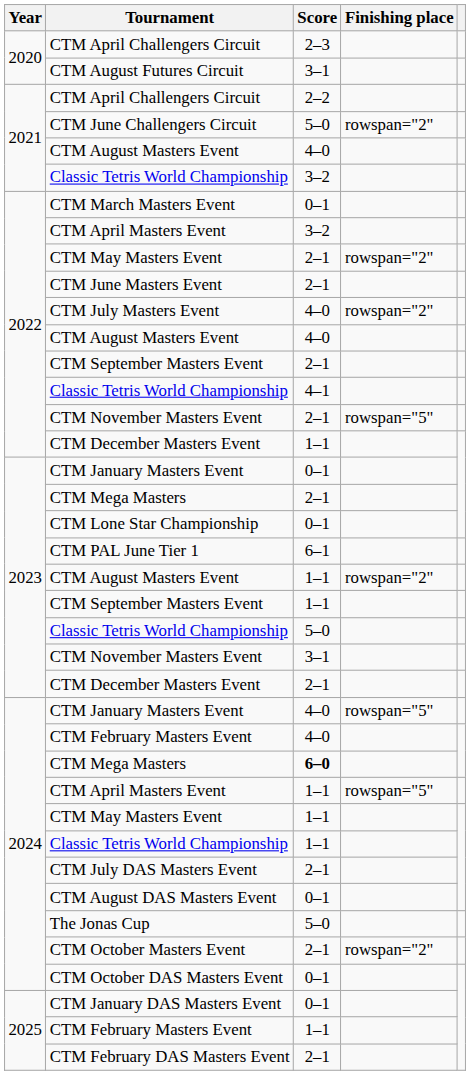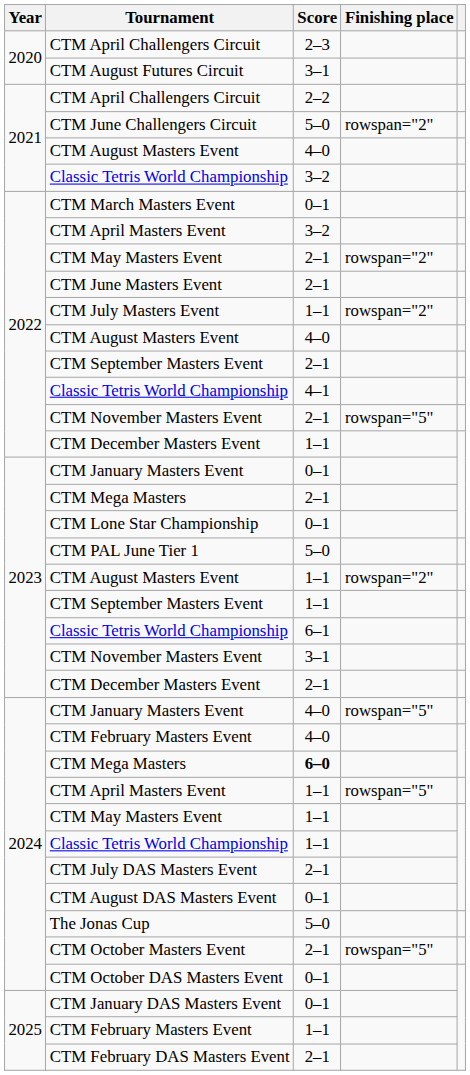(317, 310) 4–0 -> (317, 310) 1–1
(317, 550) 6–1 -> (317, 550) 5–0
(317, 630) 5–0 -> (317, 630) 6–1
(389, 950) rowspan="2" -> (389, 950) rowspan="5"
